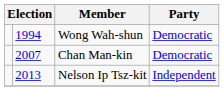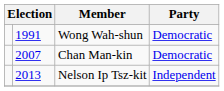(28, 34) 1994 -> (28, 34) 1991
